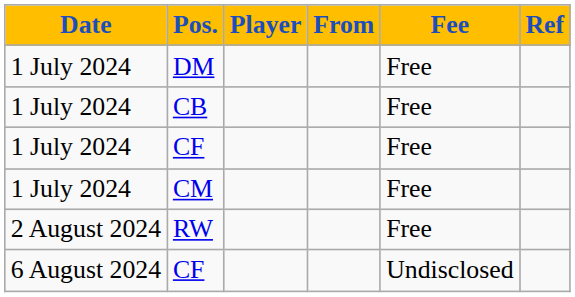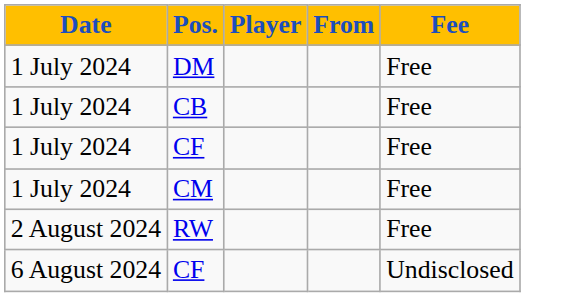- column: (545, 24)
